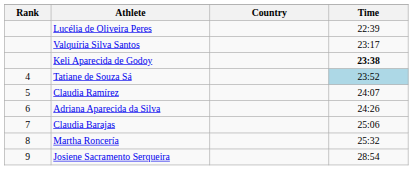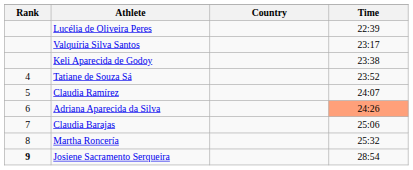(368, 60) bold -> (368, 60) normal
(368, 76) lightblue background -> (368, 76) no background
(368, 108) no background -> (368, 108) lightsalmon background
(28, 157) normal -> (28, 157) bold
